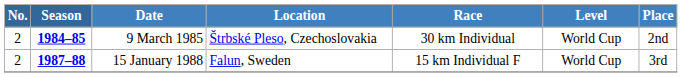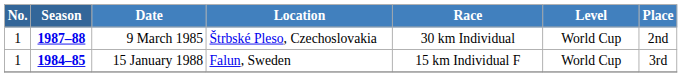(18, 38) 2 -> (18, 38) 1
(61, 38) 1984–85 -> (61, 38) 1987–88
(18, 61) 2 -> (18, 61) 1
(61, 61) 1987–88 -> (61, 61) 1984–85
